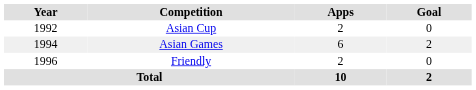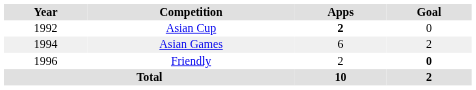(341, 28) normal -> (341, 28) bold
(429, 61) normal -> (429, 61) bold
